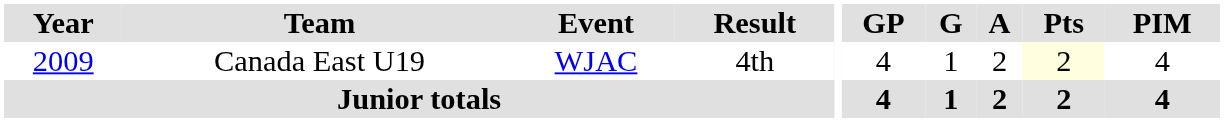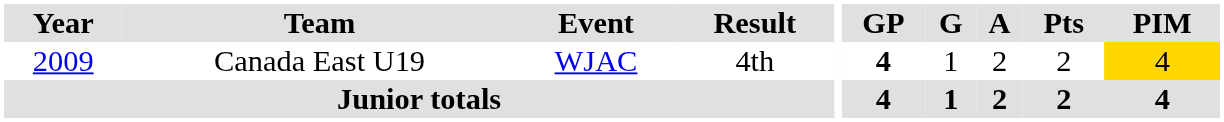(883, 60) normal -> (883, 60) bold
(1064, 60) lightyellow background -> (1064, 60) no background
(1162, 60) no background -> (1162, 60) gold background
